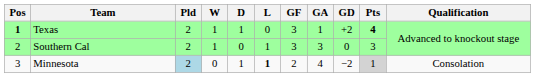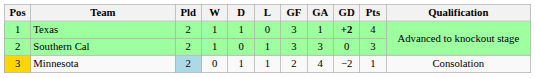(18, 30) bold -> (18, 30) normal
(347, 30) normal -> (347, 30) bold
(373, 30) bold -> (373, 30) normal
(18, 64) no background -> (18, 64) gold background
(267, 64) bold -> (267, 64) normal
(373, 64) lightgrey background -> (373, 64) no background
